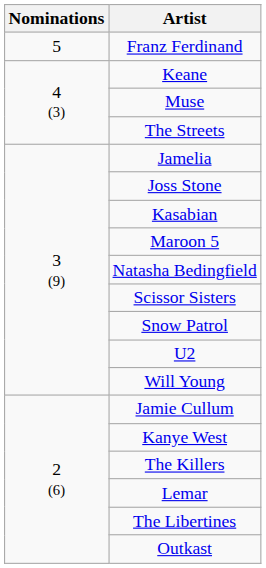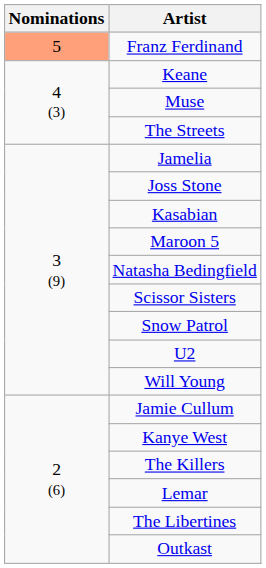(57, 46) no background -> (57, 46) lightsalmon background
